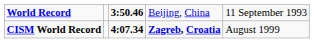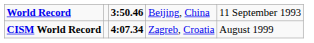(184, 29) bold -> (181, 29) normal
